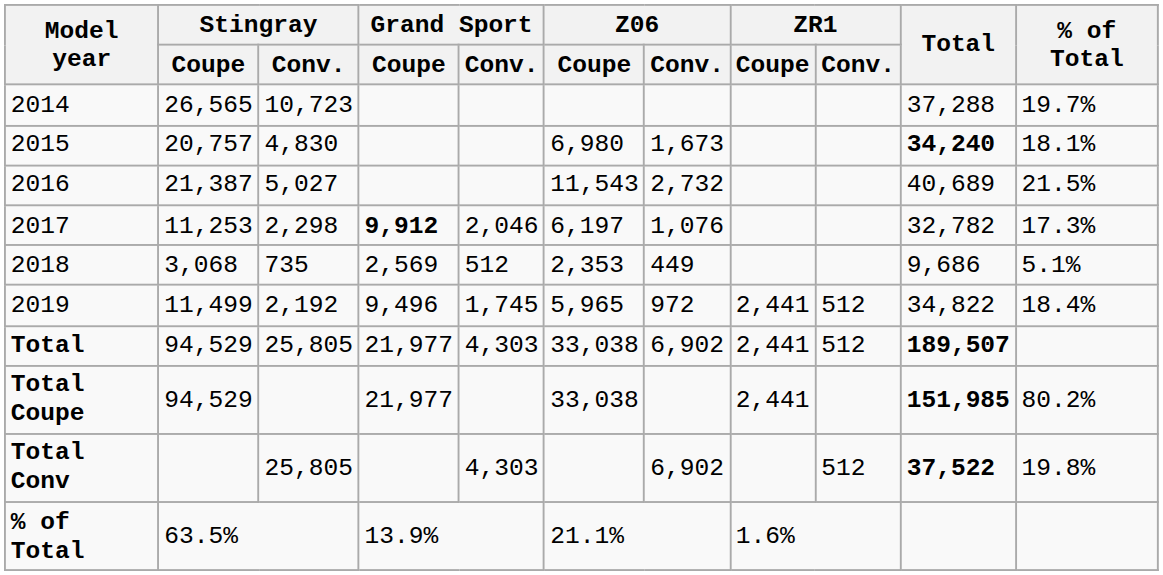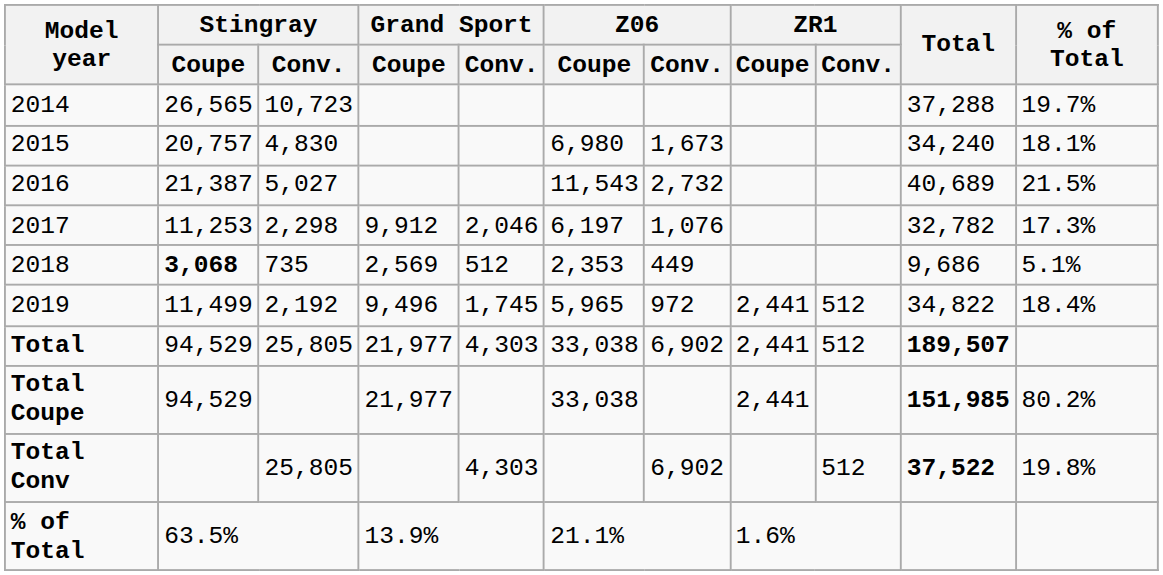(951, 145) bold -> (951, 145) normal
(401, 225) bold -> (401, 225) normal
(201, 265) normal -> (201, 265) bold
